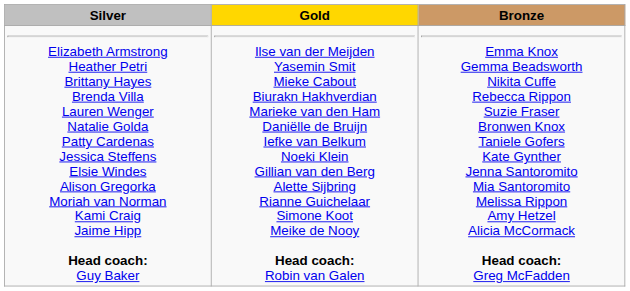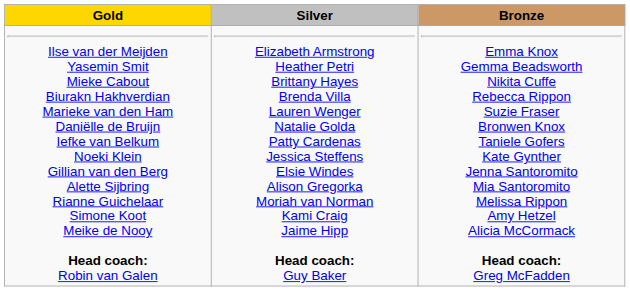columns swapped: (315, 15) <-> (108, 15)
